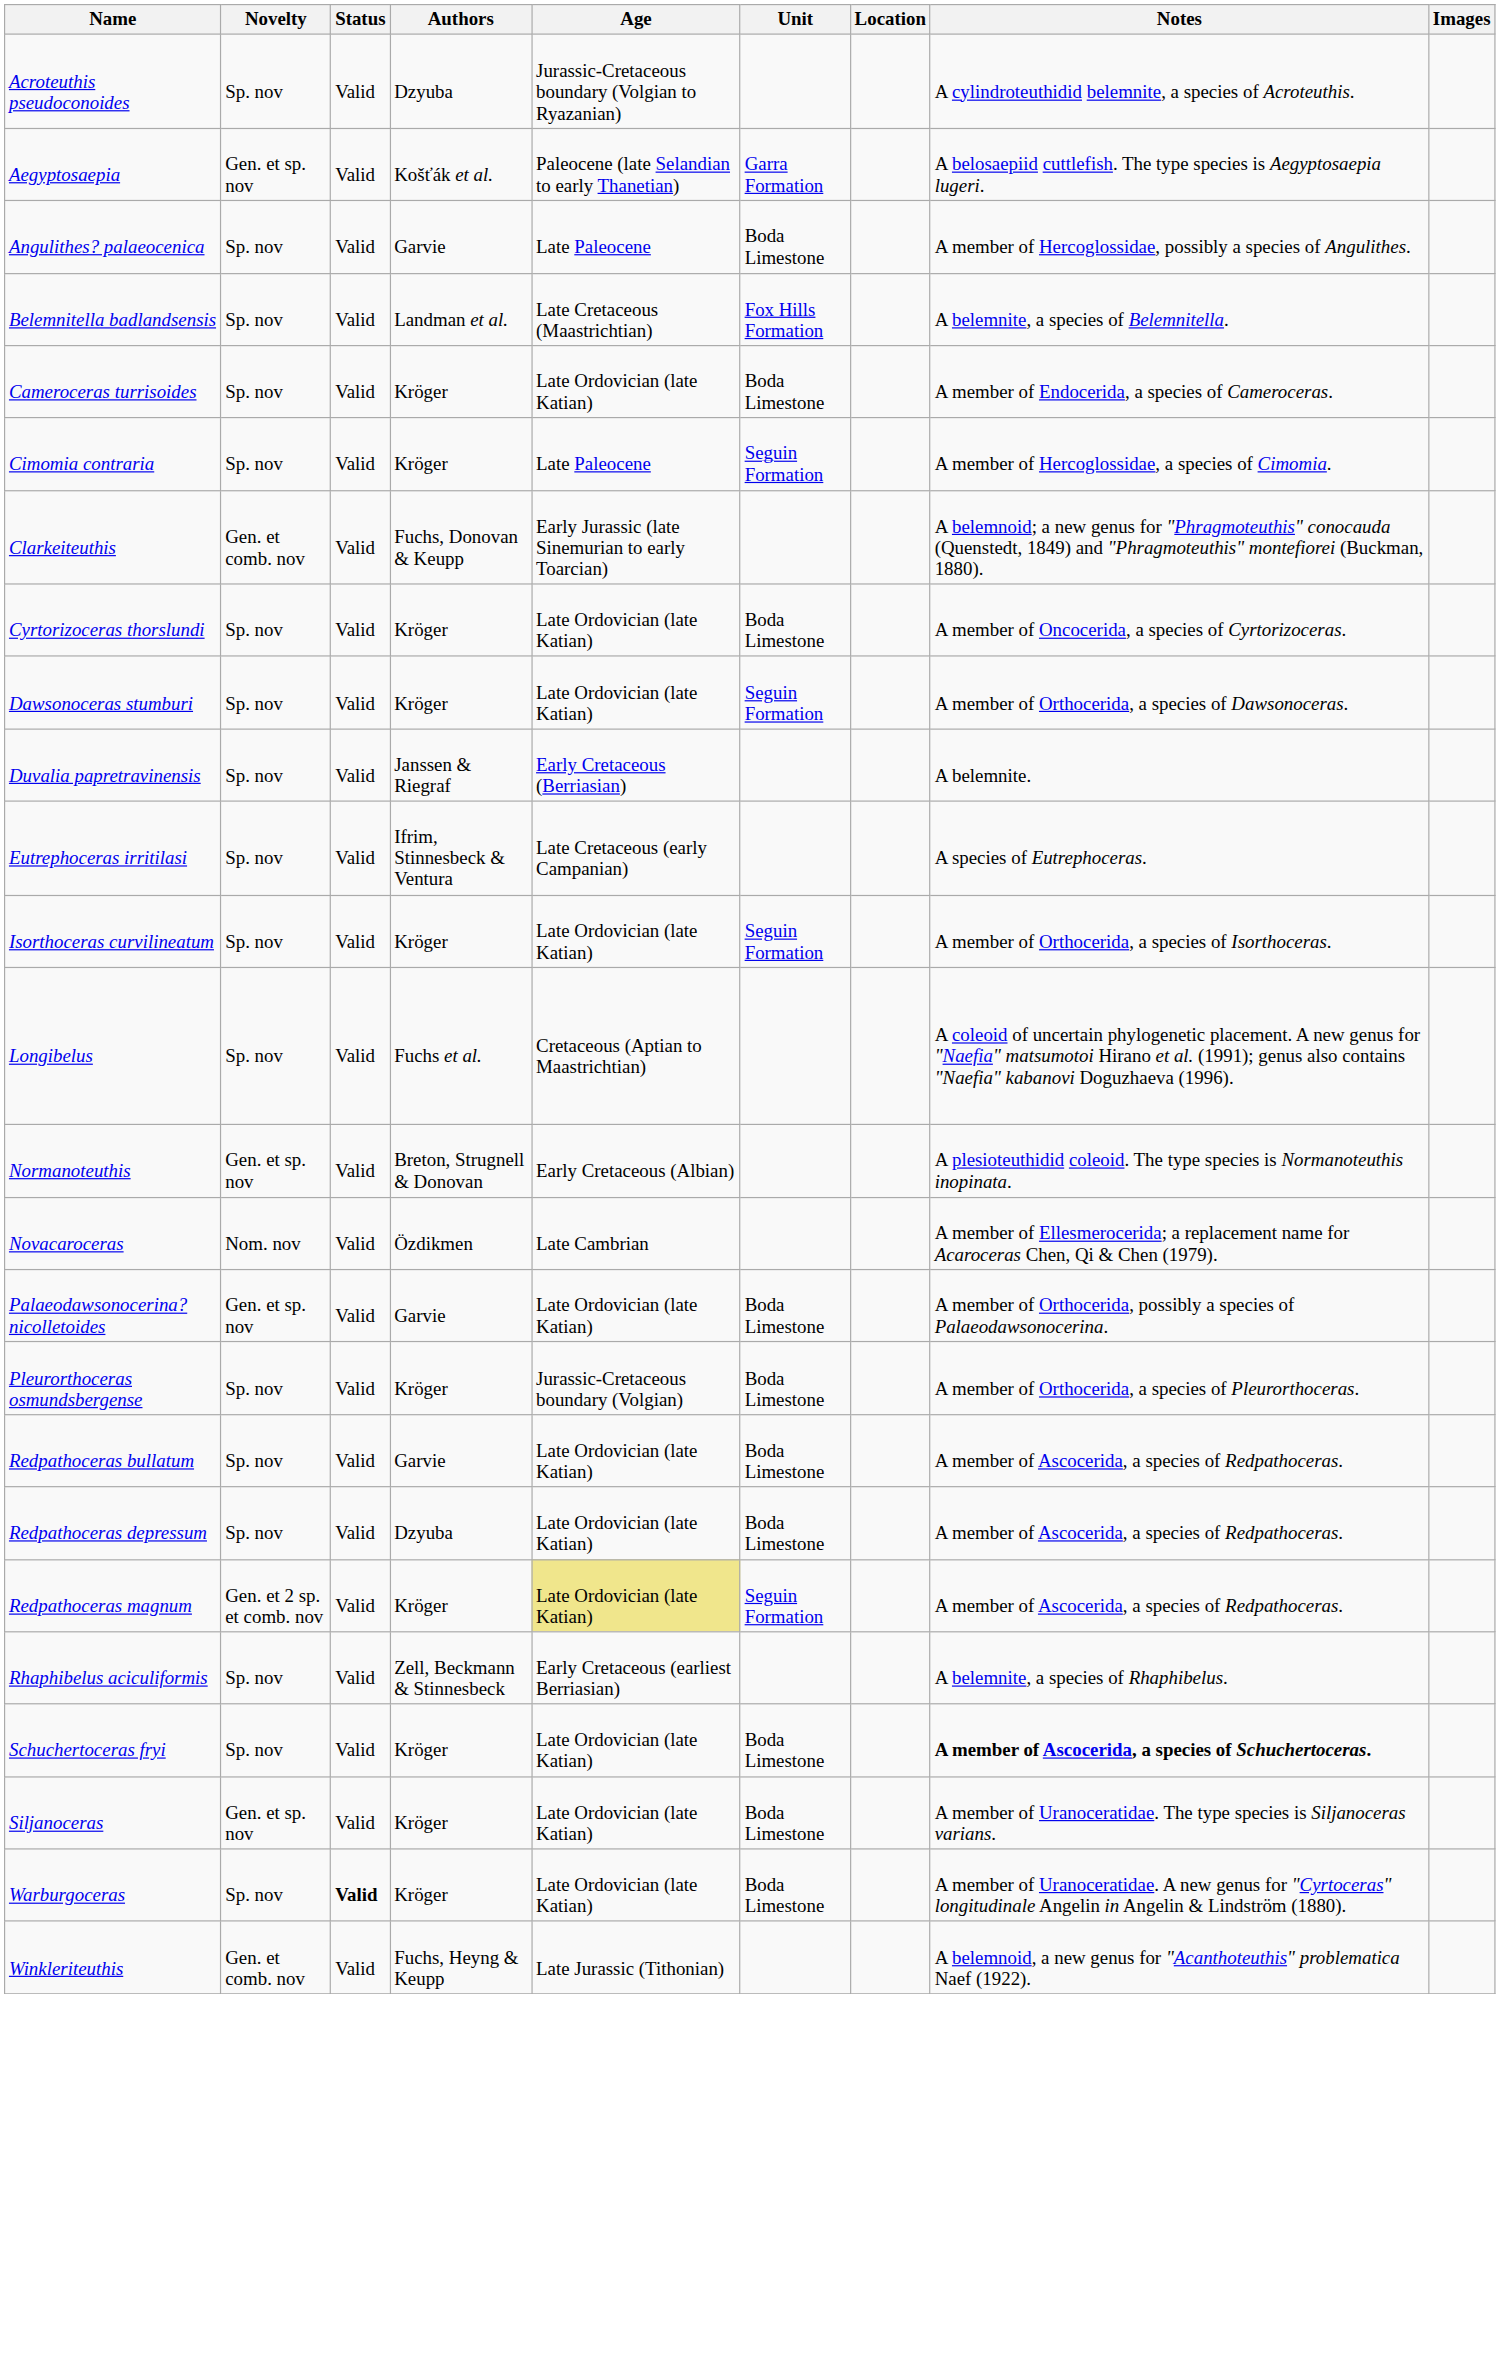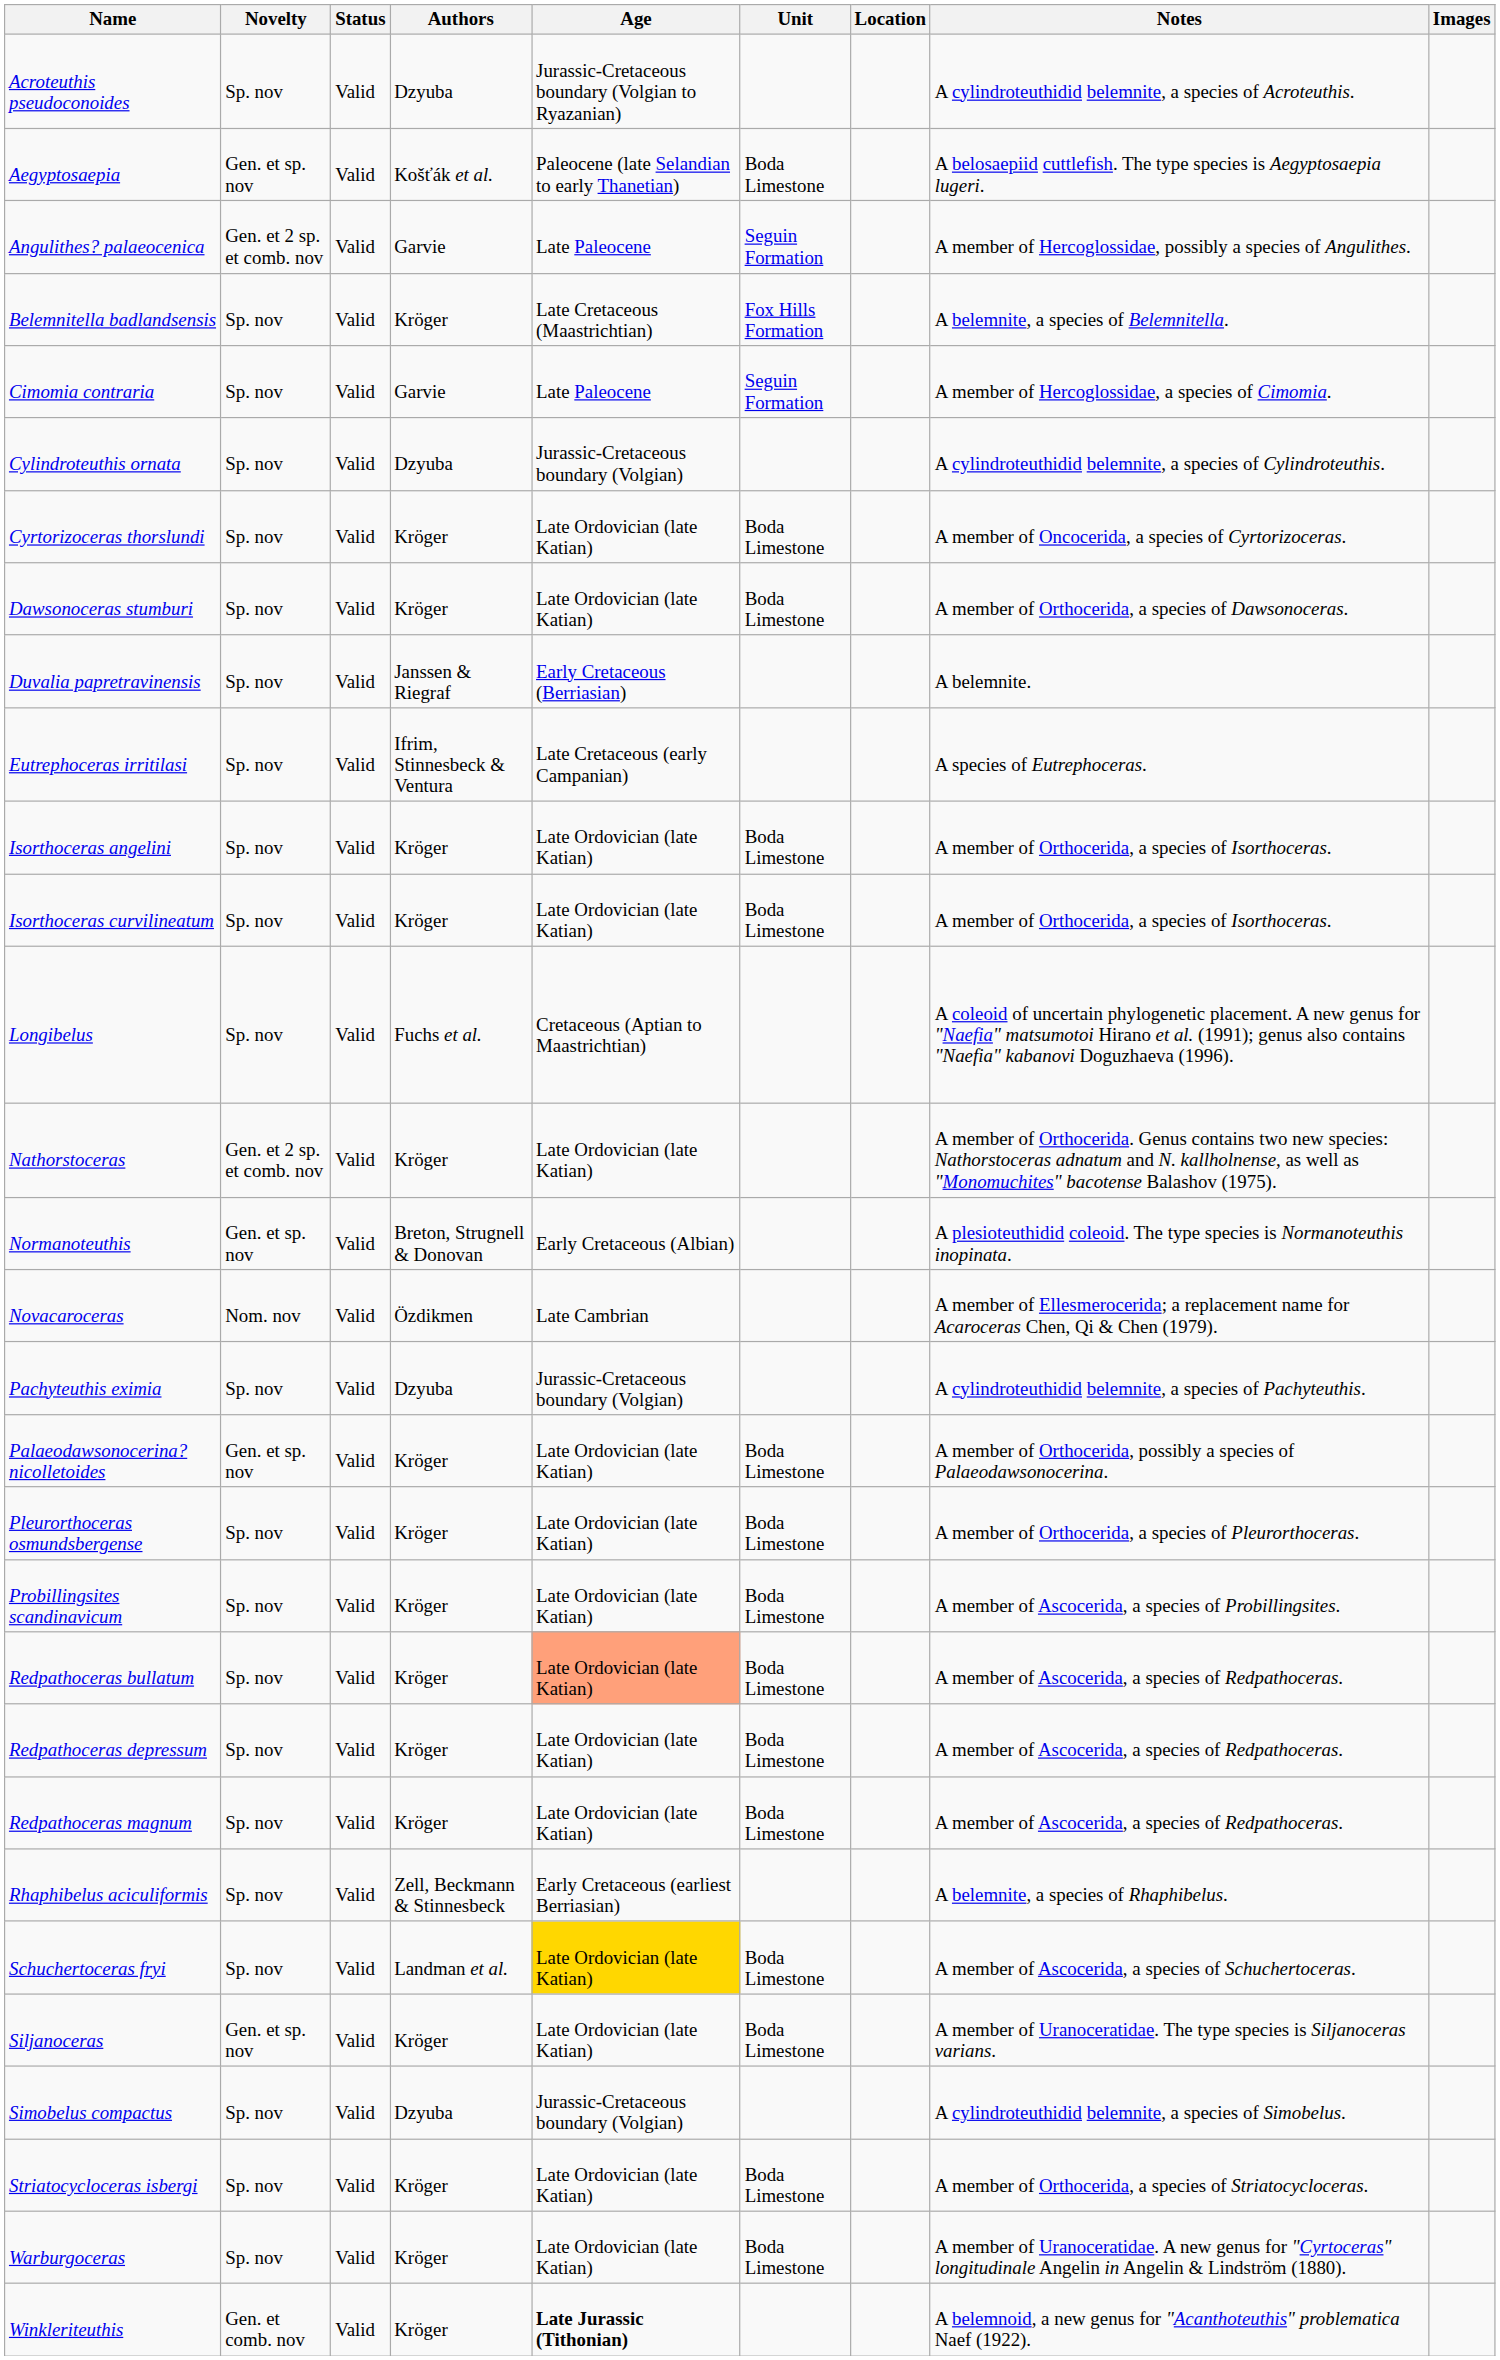(784, 174) Garra Formation -> (784, 174) Boda Limestone
(254, 247) Sp. nov -> (274, 247) Gen. et 2 sp. et comb. nov
(784, 247) Boda Limestone -> (784, 247) Seguin Formation
(451, 319) Landman et al. -> (421, 319) Kröger
- row: (103, 392)
(421, 464) Kröger -> (420, 392) Garvie
- row: (62, 547)
+ row: (95, 464)
(784, 703) Seguin Formation -> (784, 609) Boda Limestone
+ row: (90, 847)
(784, 941) Seguin Formation -> (784, 920) Boda Limestone
+ row: (67, 1160)
+ row: (85, 1388)
(420, 1316) Garvie -> (421, 1461) Kröger
(611, 1388) Jurassic-Cretaceous boundary (Volgian) -> (617, 1533) Late Ordovician (late Katian)
+ row: (66, 1605)
(420, 1461) Garvie -> (421, 1678) Kröger
(617, 1461) no background -> (617, 1678) lightsalmon background
(424, 1533) Dzyuba -> (421, 1750) Kröger
(274, 1605) Gen. et 2 sp. et comb. nov -> (254, 1823) Sp. nov
(617, 1605) khaki background -> (617, 1823) no background
(784, 1605) Seguin Formation -> (784, 1823) Boda Limestone
(421, 1750) Kröger -> (451, 1968) Landman et al.
(617, 1750) no background -> (617, 1968) gold background
(1153, 1750) bold -> (1145, 1968) normal
+ row: (90, 2112)
+ row: (103, 2185)
(356, 1895) bold -> (355, 2257) normal
(456, 1968) Fuchs, Heyng & Keupp -> (421, 2330) Kröger
(630, 1968) normal -> (590, 2330) bold
